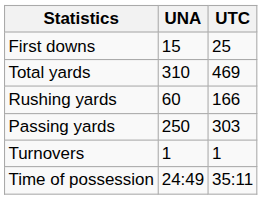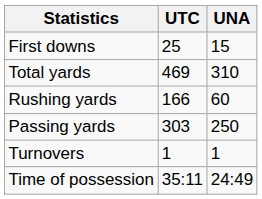columns swapped: (233, 18) <-> (183, 18)
